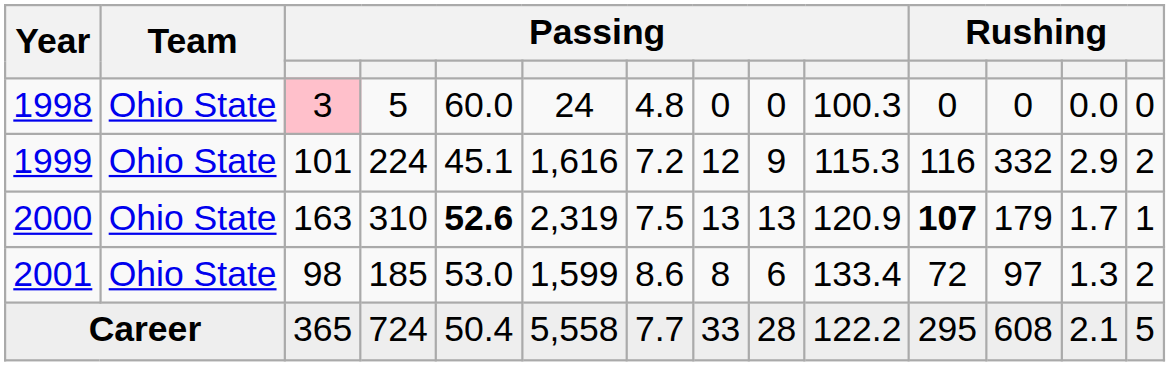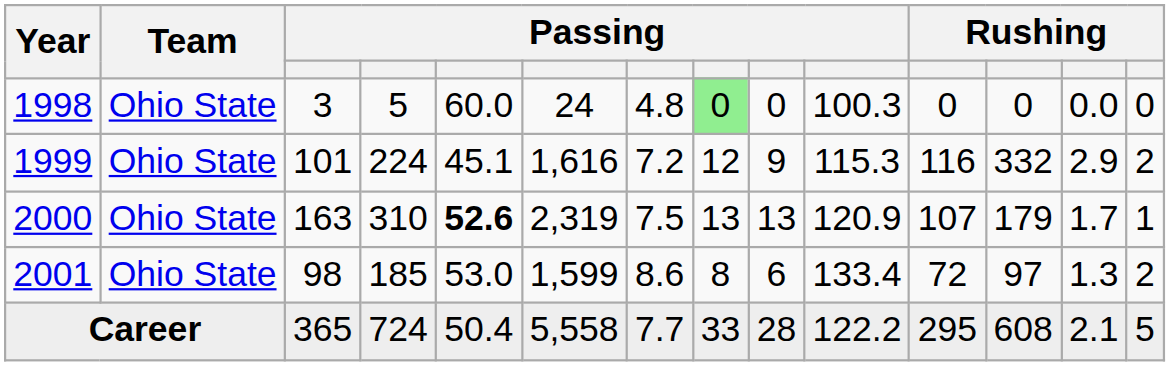(323, 105) pink background -> (323, 105) no background
(721, 105) no background -> (721, 105) lightgreen background
(947, 218) bold -> (947, 218) normal
